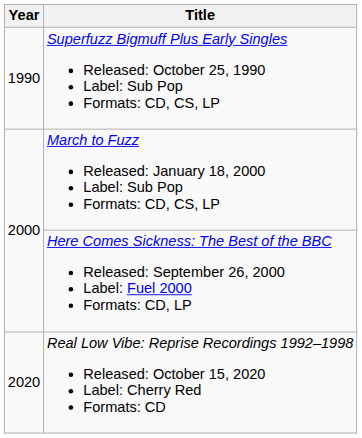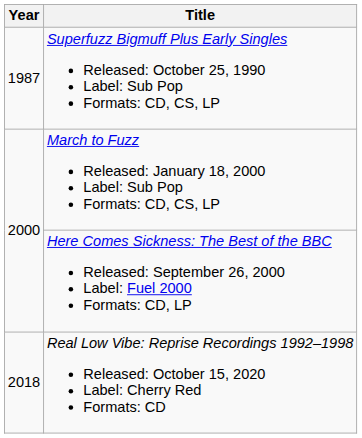(24, 78) 1990 -> (24, 78) 1987
(24, 382) 2020 -> (24, 382) 2018
